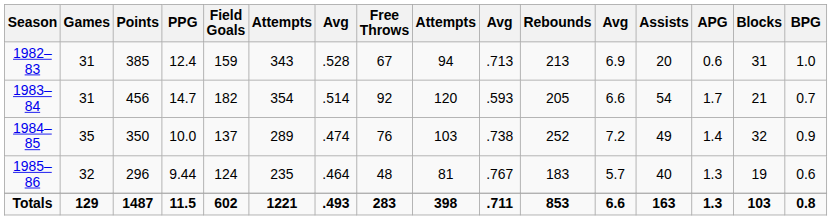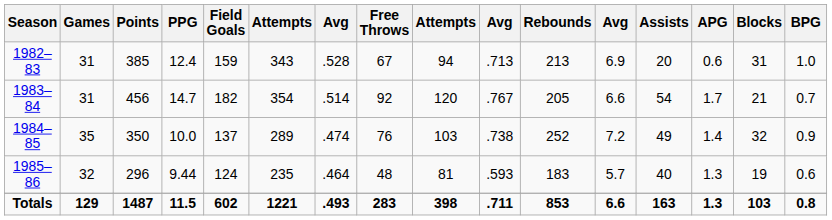(500, 98) .593 -> (500, 98) .767
(500, 174) .767 -> (500, 174) .593
